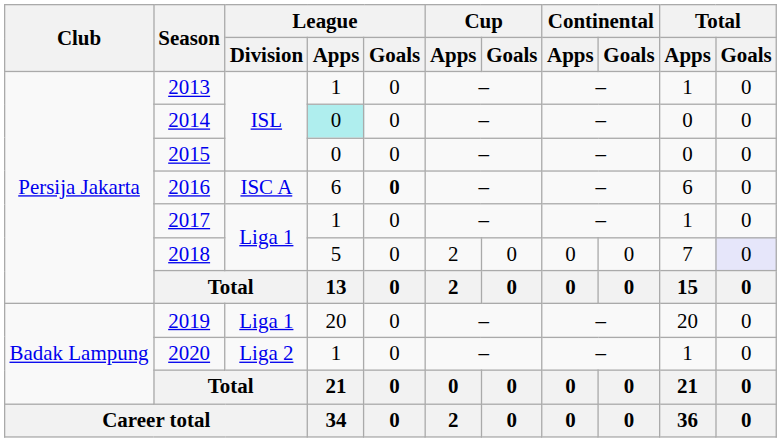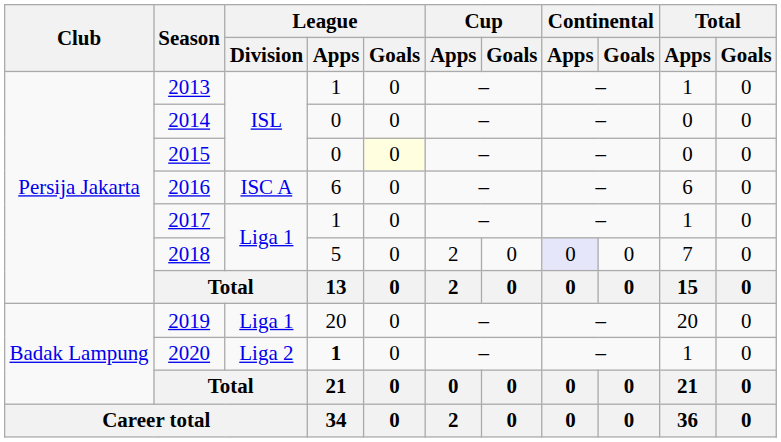(336, 120) paleturquoise background -> (336, 120) no background
(395, 154) no background -> (395, 154) lightyellow background
(395, 187) bold -> (395, 187) normal
(570, 253) no background -> (570, 253) lavender background
(746, 253) lavender background -> (746, 253) no background
(336, 353) normal -> (336, 353) bold
